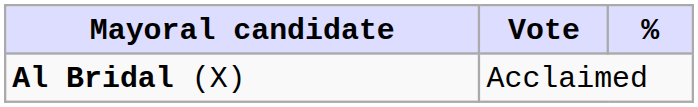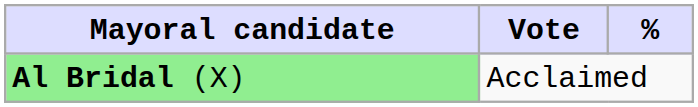(129, 78) no background -> (129, 78) lightgreen background
